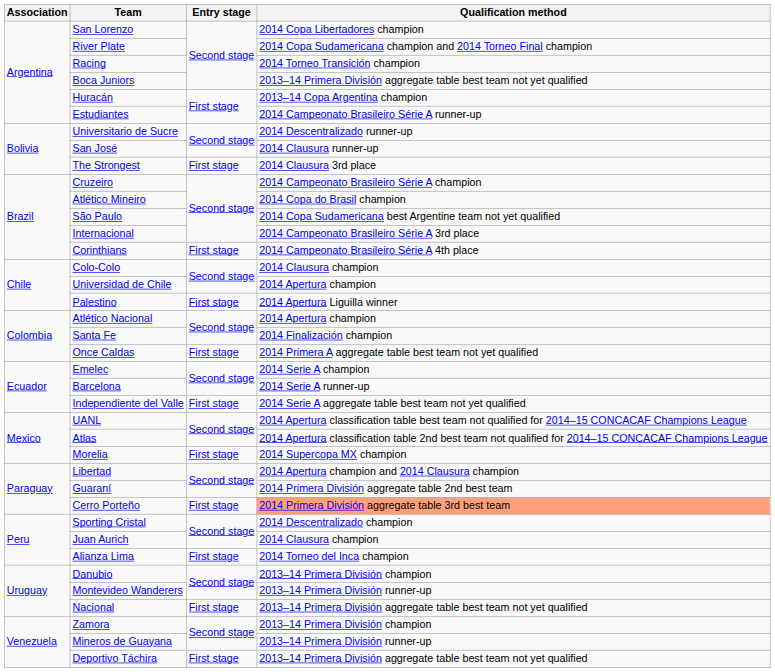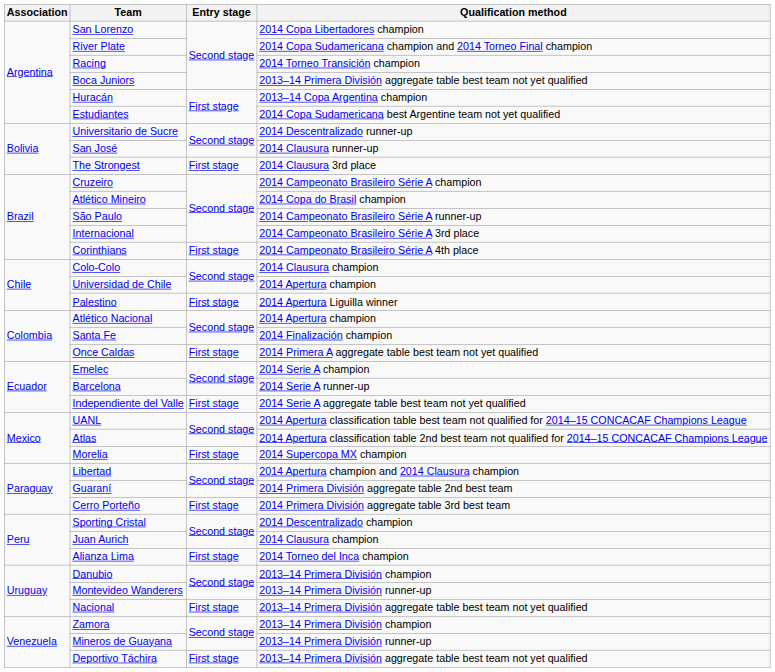(370, 115) 2014 Campeonato Brasileiro Série A runner-up -> (410, 115) 2014 Copa Sudamericana best Argentine team not yet qualified
(410, 217) 2014 Copa Sudamericana best Argentine team not yet qualified -> (370, 217) 2014 Campeonato Brasileiro Série A runner-up
(385, 506) lightsalmon background -> (385, 506) no background
